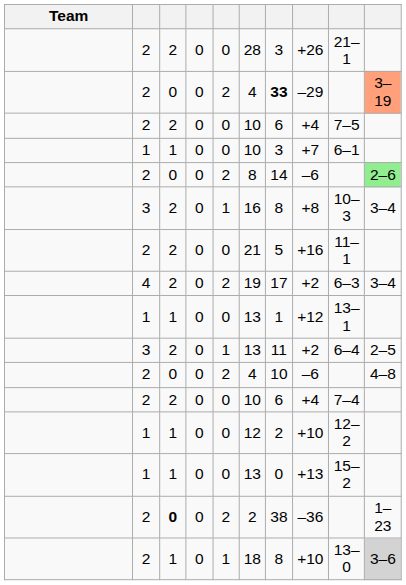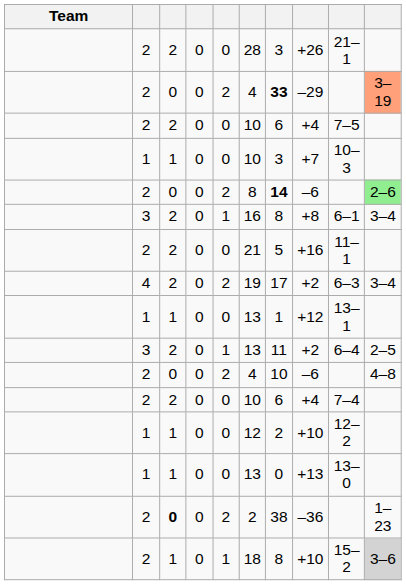(347, 150) 6–1 -> (347, 158) 10–3
(279, 174) normal -> (279, 192) bold
(347, 208) 10–3 -> (347, 216) 6–1
(347, 474) 15–2 -> (347, 474) 13–0
(347, 559) 13–0 -> (347, 559) 15–2
